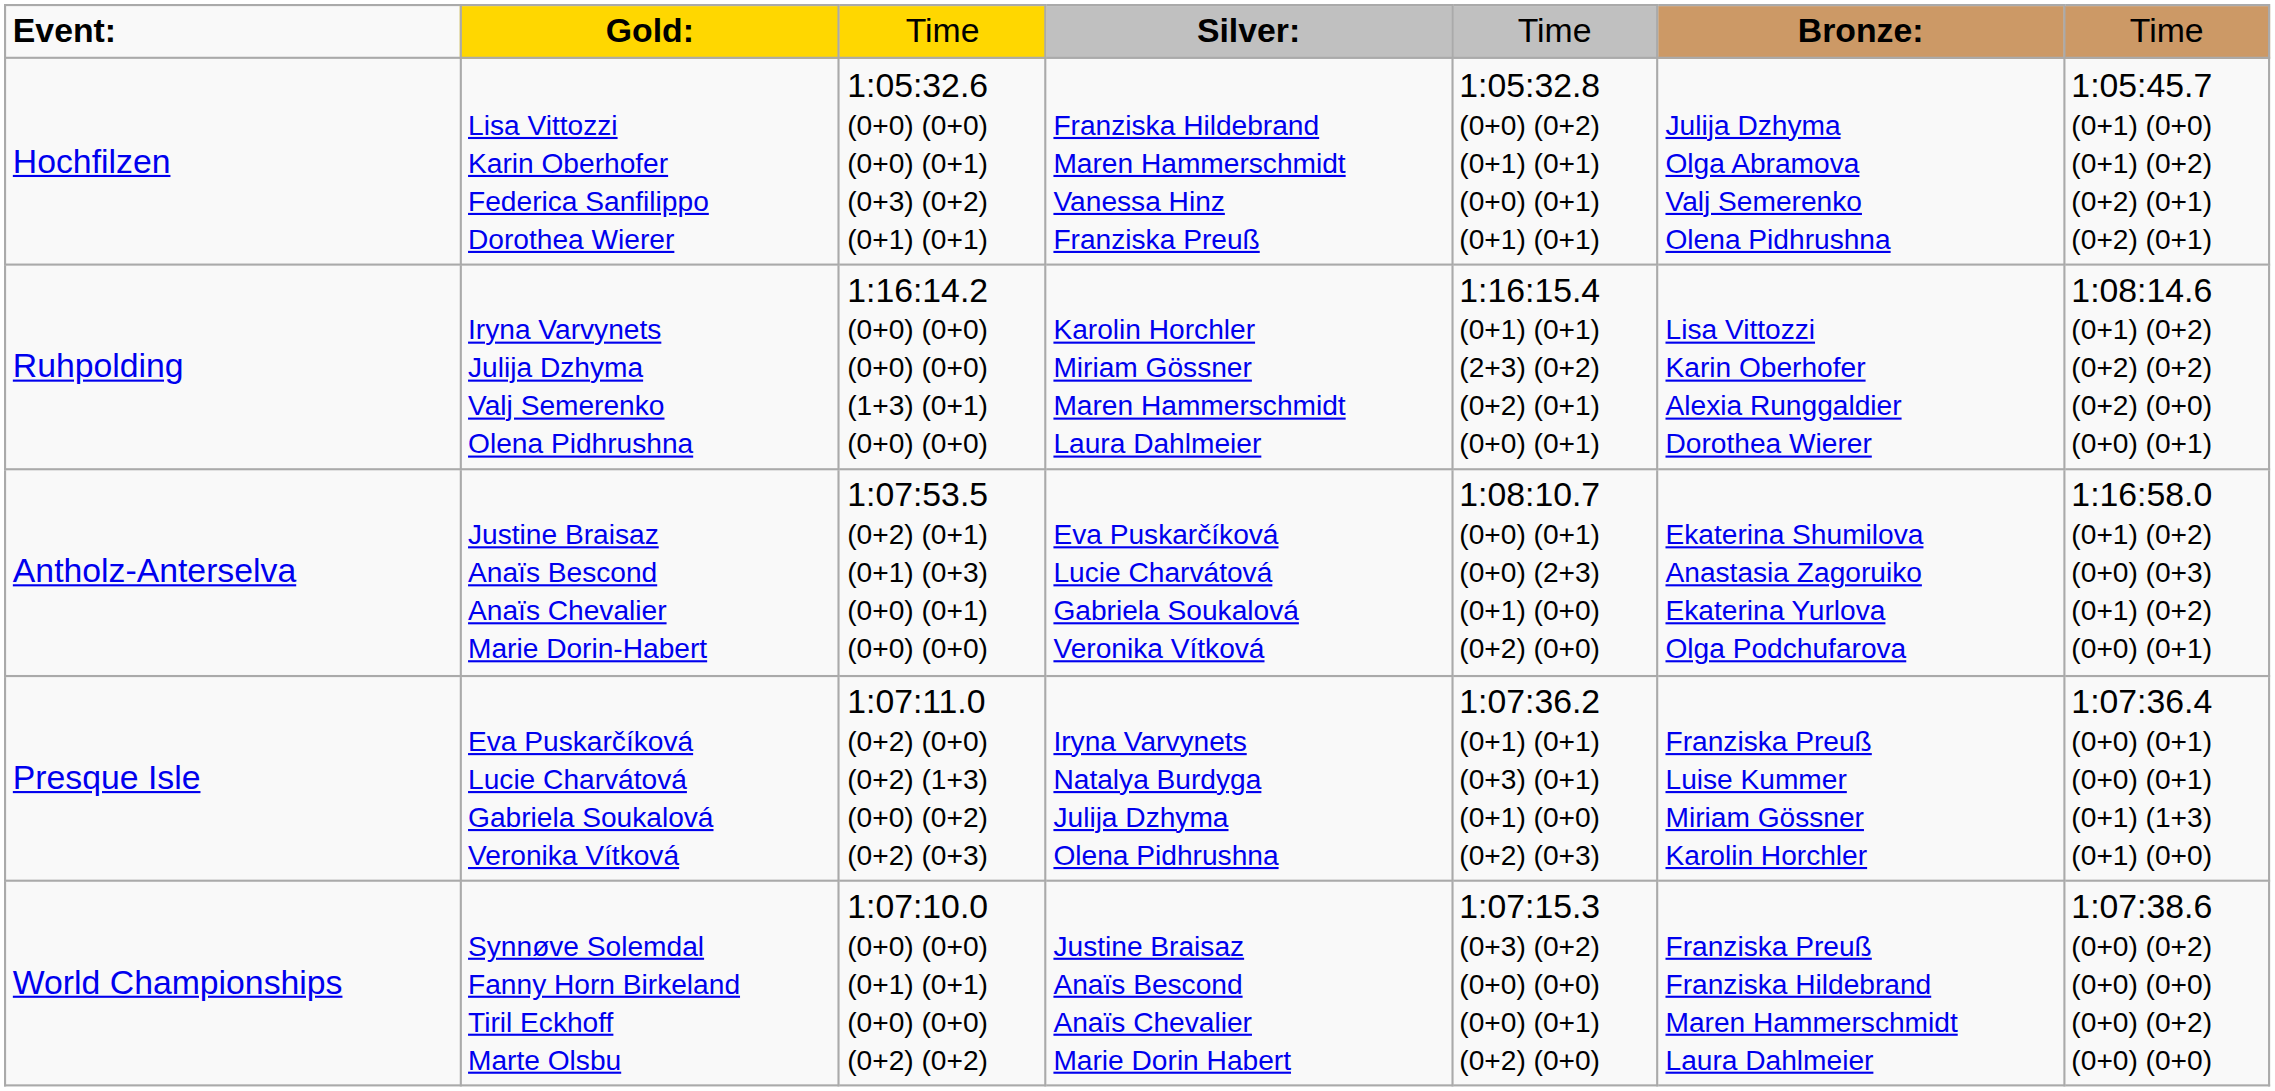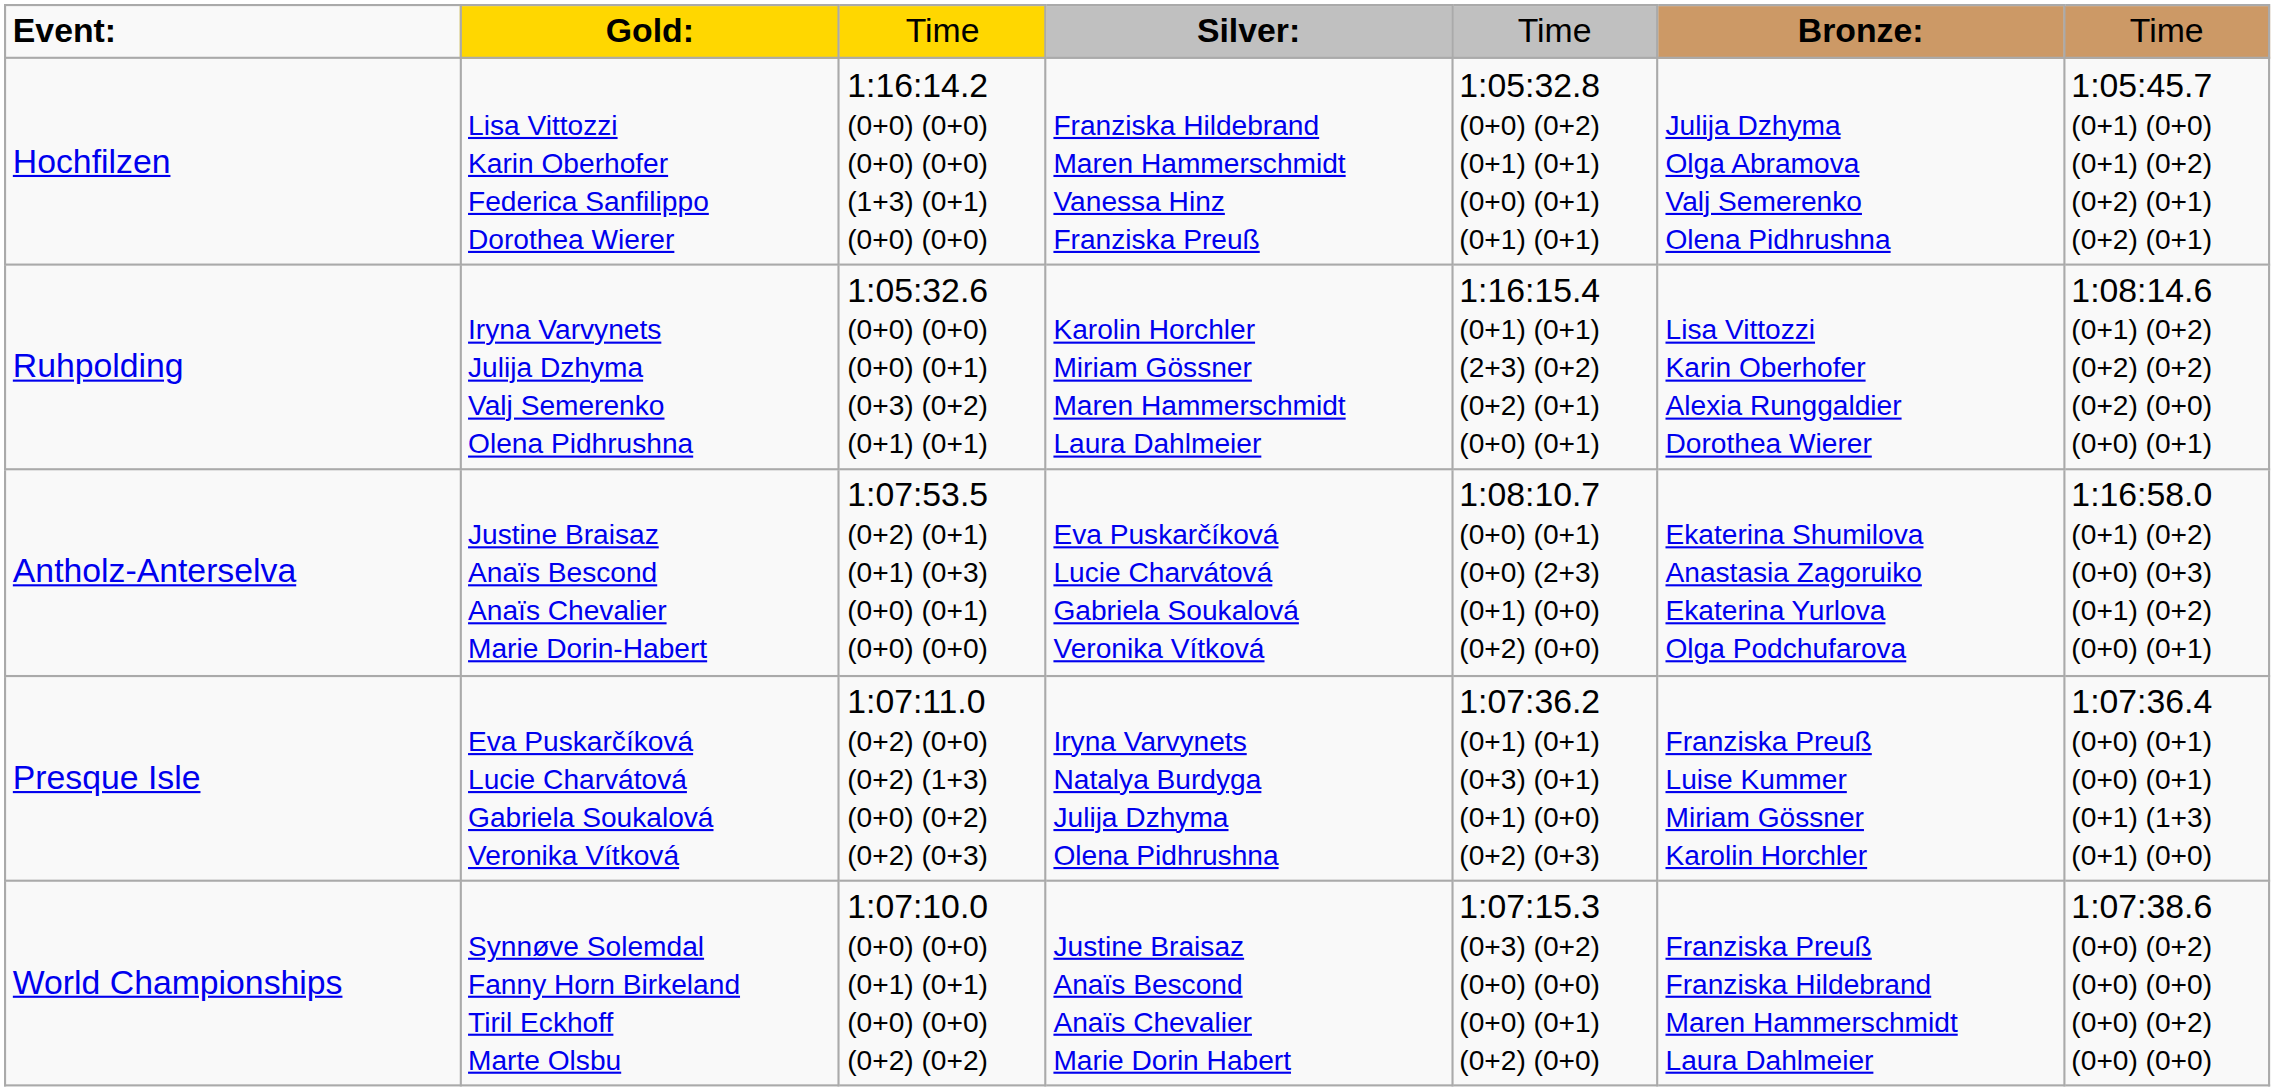(918, 160) 1:05:32.6 (0+0) (0+0) (0+0) (0+1) (0+3) (0+2) (0+1) (0+1) -> (918, 160) 1:16:14.2 (0+0) (0+0) (0+0) (0+0) (1+3) (0+1) (0+0) (0+0)
(918, 366) 1:16:14.2 (0+0) (0+0) (0+0) (0+0) (1+3) (0+1) (0+0) (0+0) -> (918, 366) 1:05:32.6 (0+0) (0+0) (0+0) (0+1) (0+3) (0+2) (0+1) (0+1)
